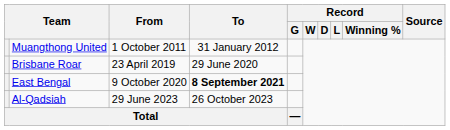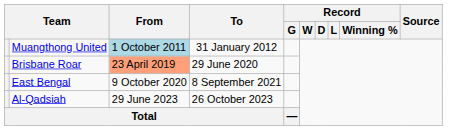(149, 47) no background -> (149, 47) lightblue background
(144, 64) no background -> (144, 64) lightsalmon background
(238, 82) bold -> (237, 82) normal
